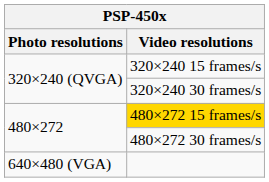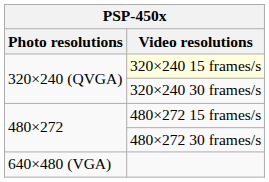(196, 66) no background -> (196, 66) lightyellow background
(196, 115) gold background -> (196, 115) no background
